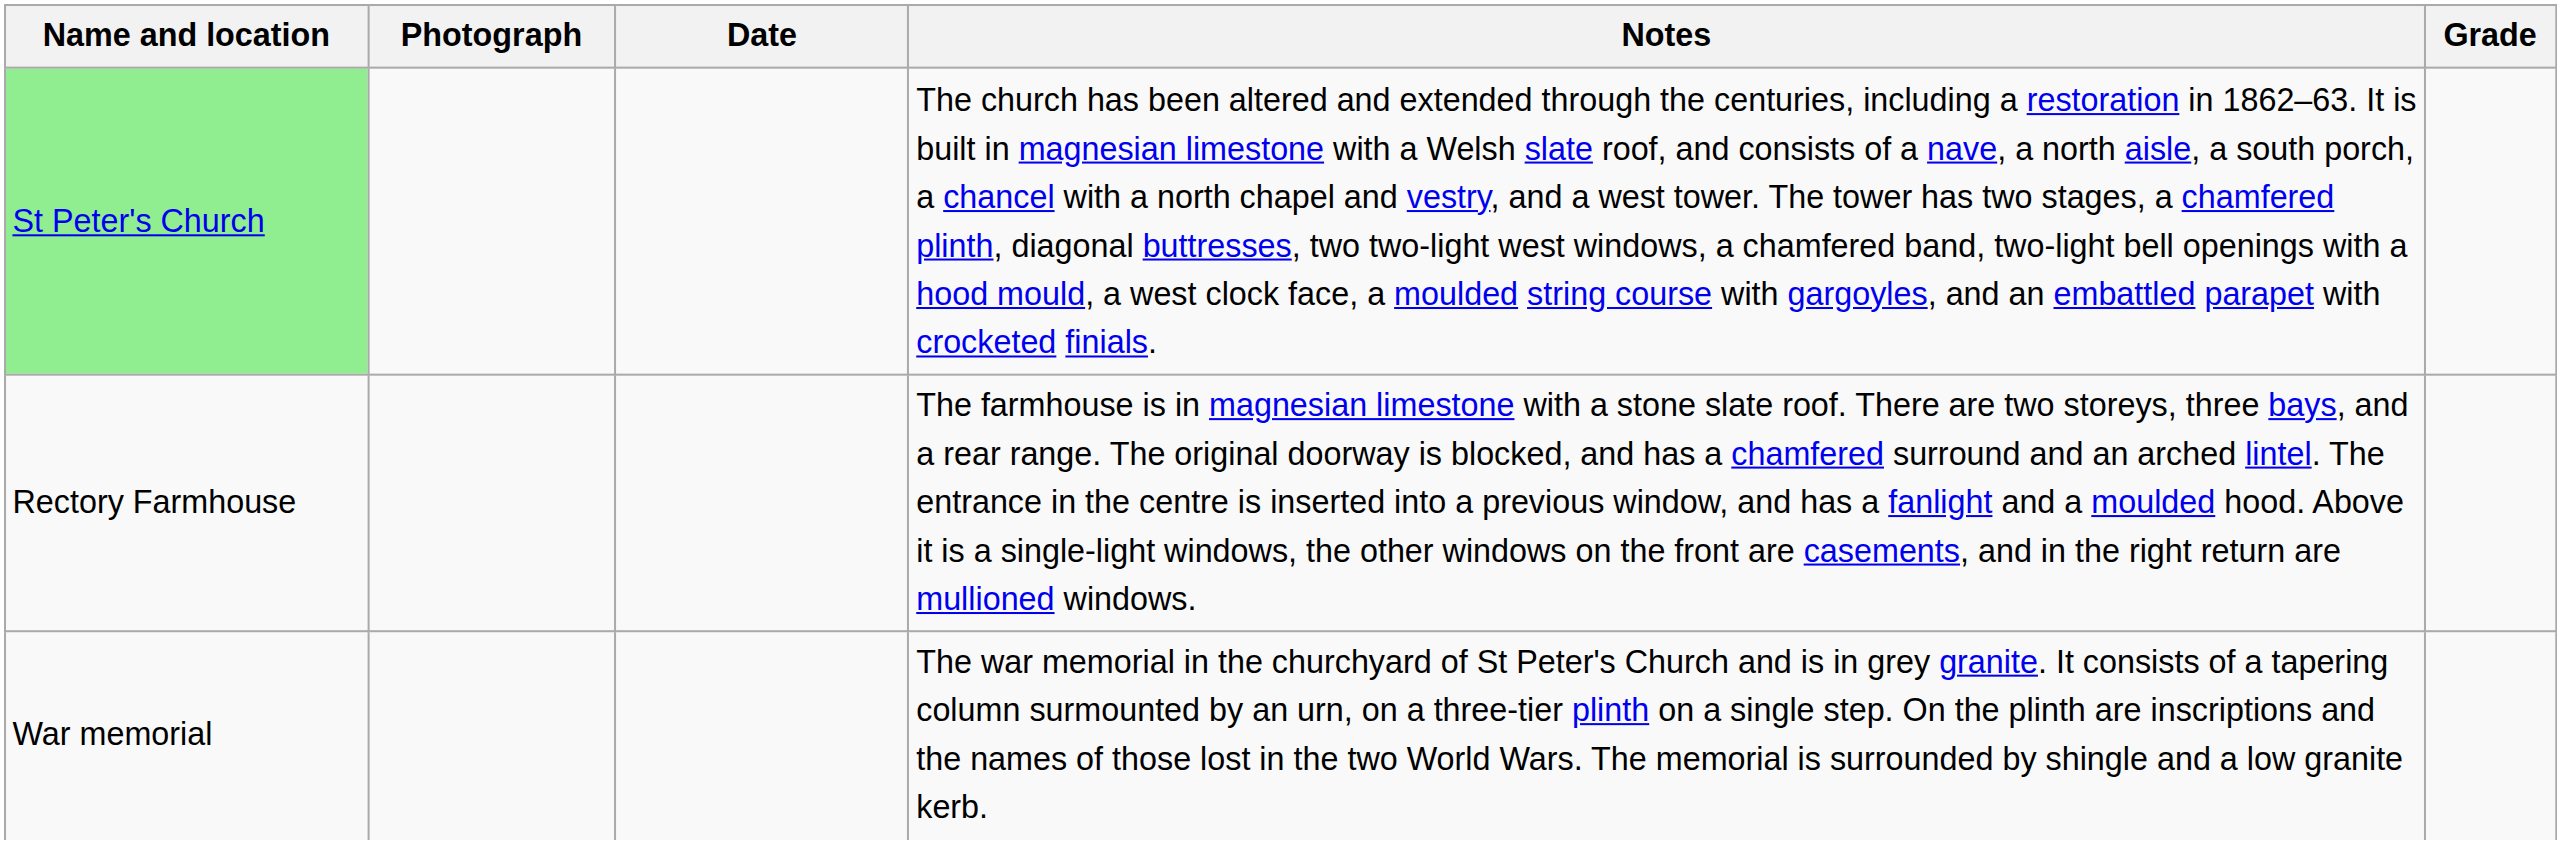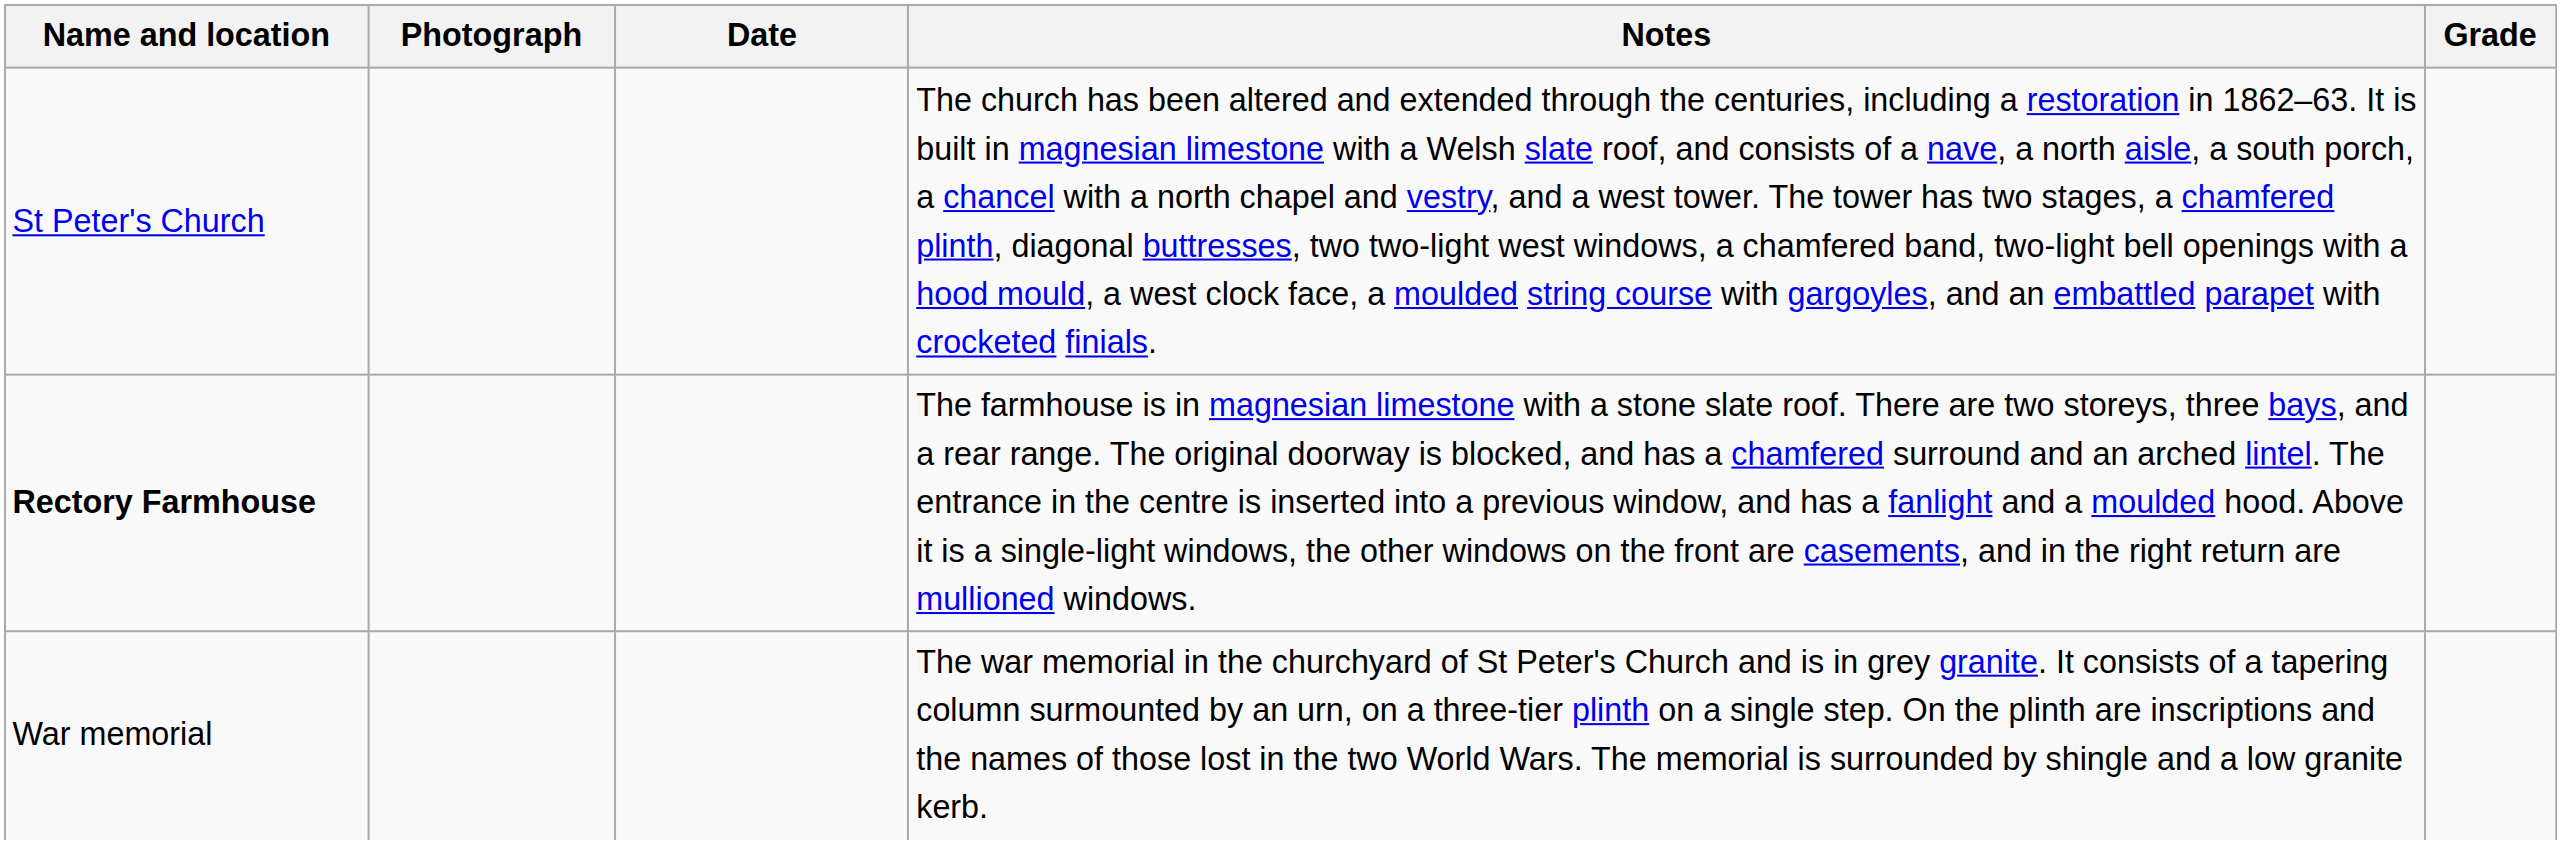(139, 220) lightgreen background -> (139, 220) no background
(154, 502) normal -> (164, 502) bold
